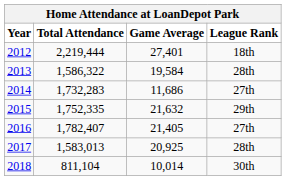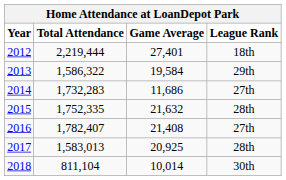(244, 71) 28th -> (244, 71) 29th
(244, 109) 29th -> (244, 109) 28th
(167, 128) 21,405 -> (167, 128) 21,408
